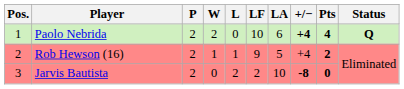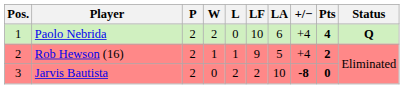(304, 34) bold -> (304, 34) normal
